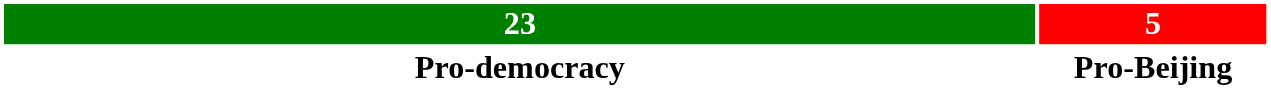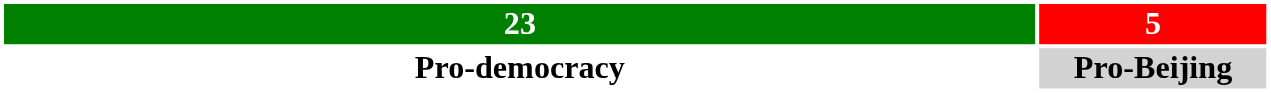(1153, 67) no background -> (1153, 67) lightgrey background
